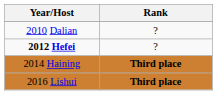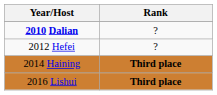(52, 30) normal -> (52, 30) bold
(52, 47) bold -> (52, 47) normal
